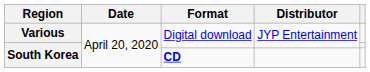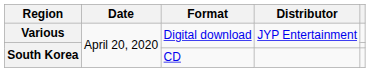(172, 57) bold -> (172, 57) normal
